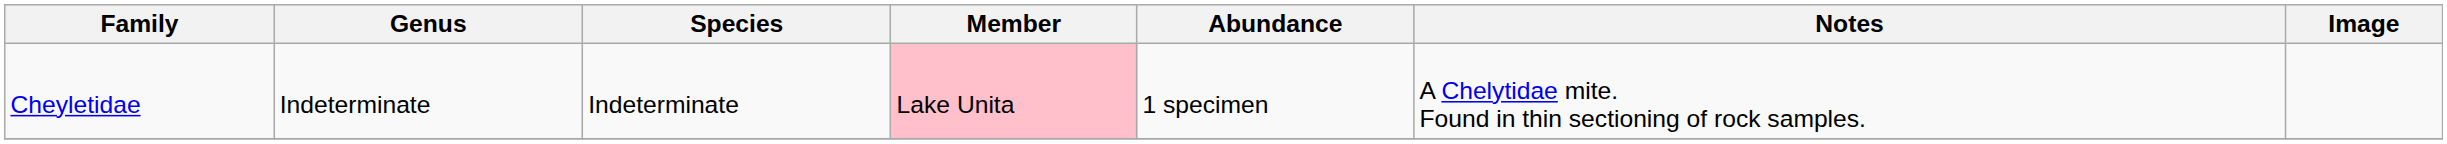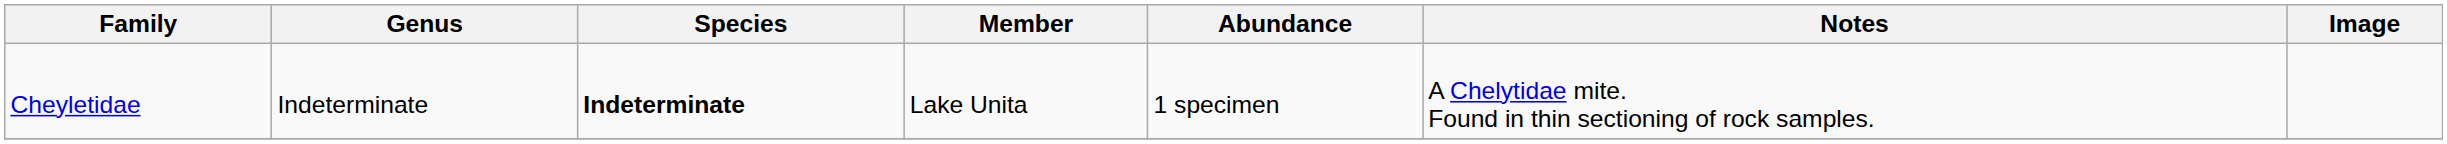(664, 104) normal -> (664, 104) bold
(956, 104) pink background -> (969, 104) no background
